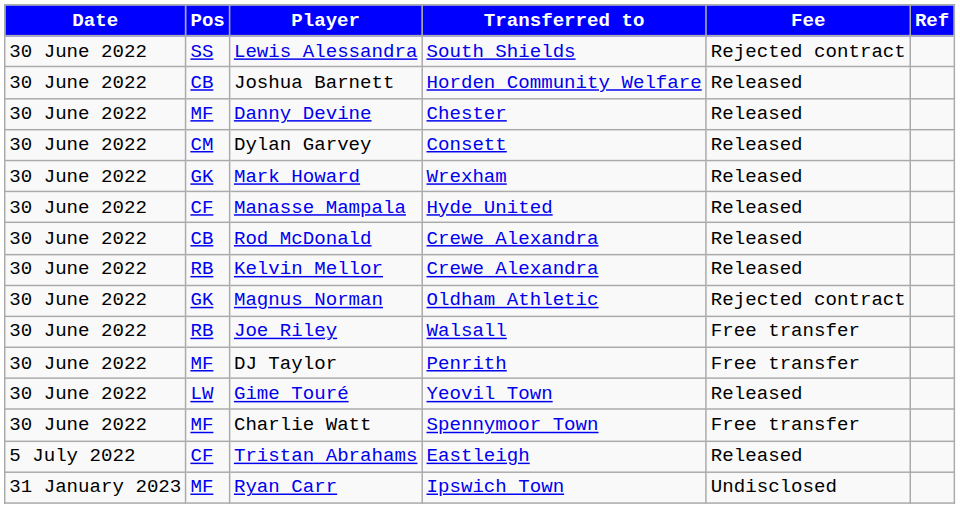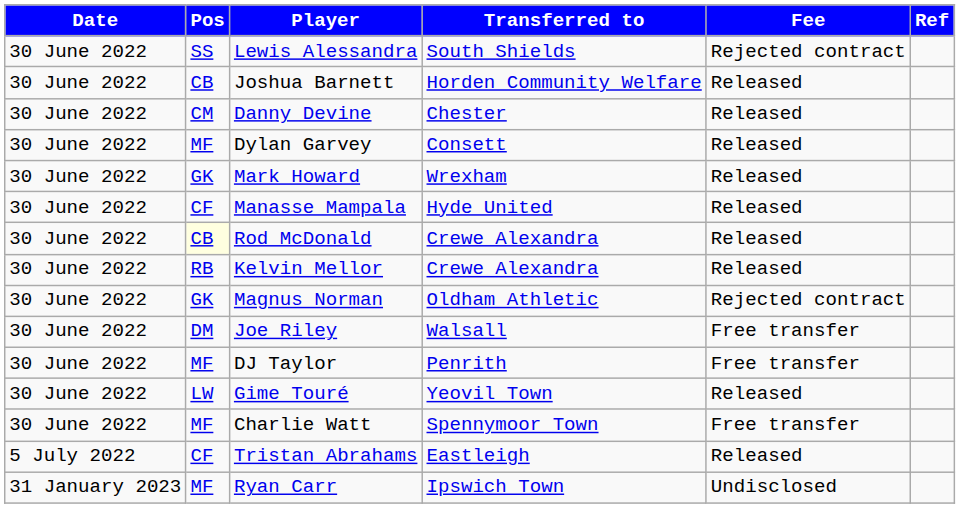(202, 114) MF -> (202, 114) CM
(202, 145) CM -> (202, 145) MF
(202, 238) no background -> (202, 238) lightyellow background
(202, 332) RB -> (202, 332) DM
